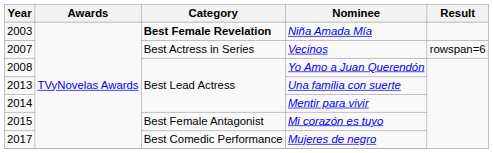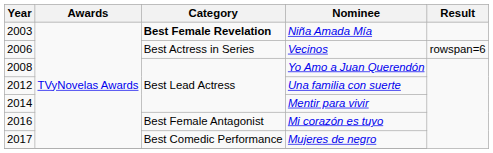(20, 49) 2007 -> (20, 49) 2006
(20, 85) 2013 -> (20, 85) 2012
(20, 121) 2015 -> (20, 121) 2016
